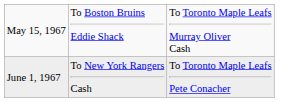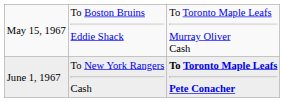(220, 77) normal -> (223, 77) bold
